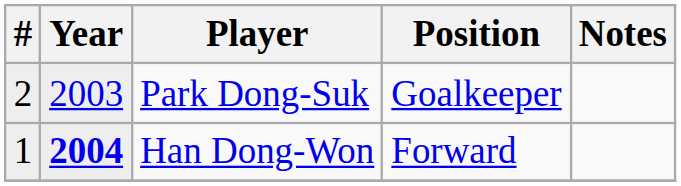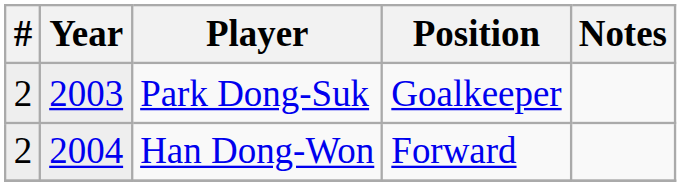(23, 151) 1 -> (23, 151) 2
(86, 151) bold -> (86, 151) normal
